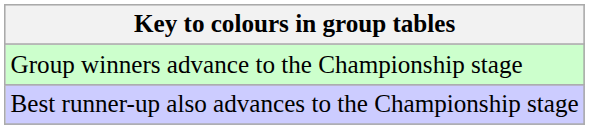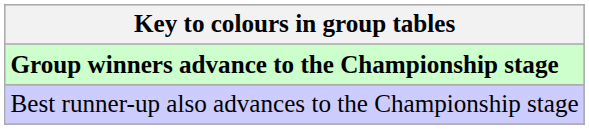(267, 64) normal -> (285, 64) bold
